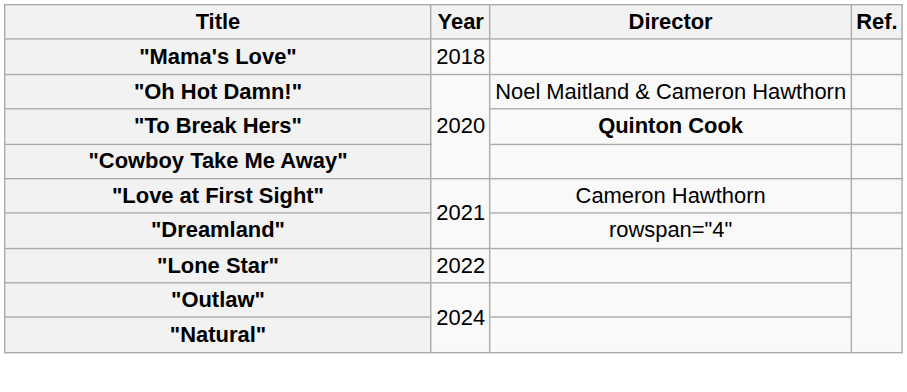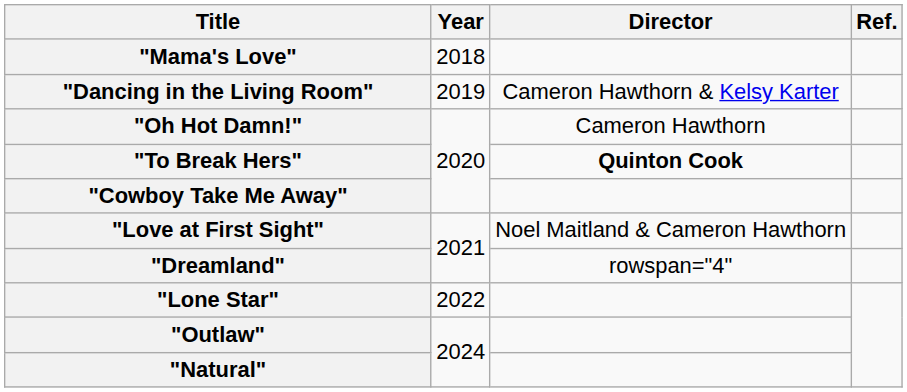+ row: (218, 91)
(671, 91) Noel Maitland & Cameron Hawthorn -> (671, 126) Cameron Hawthorn
(671, 195) Cameron Hawthorn -> (671, 230) Noel Maitland & Cameron Hawthorn
